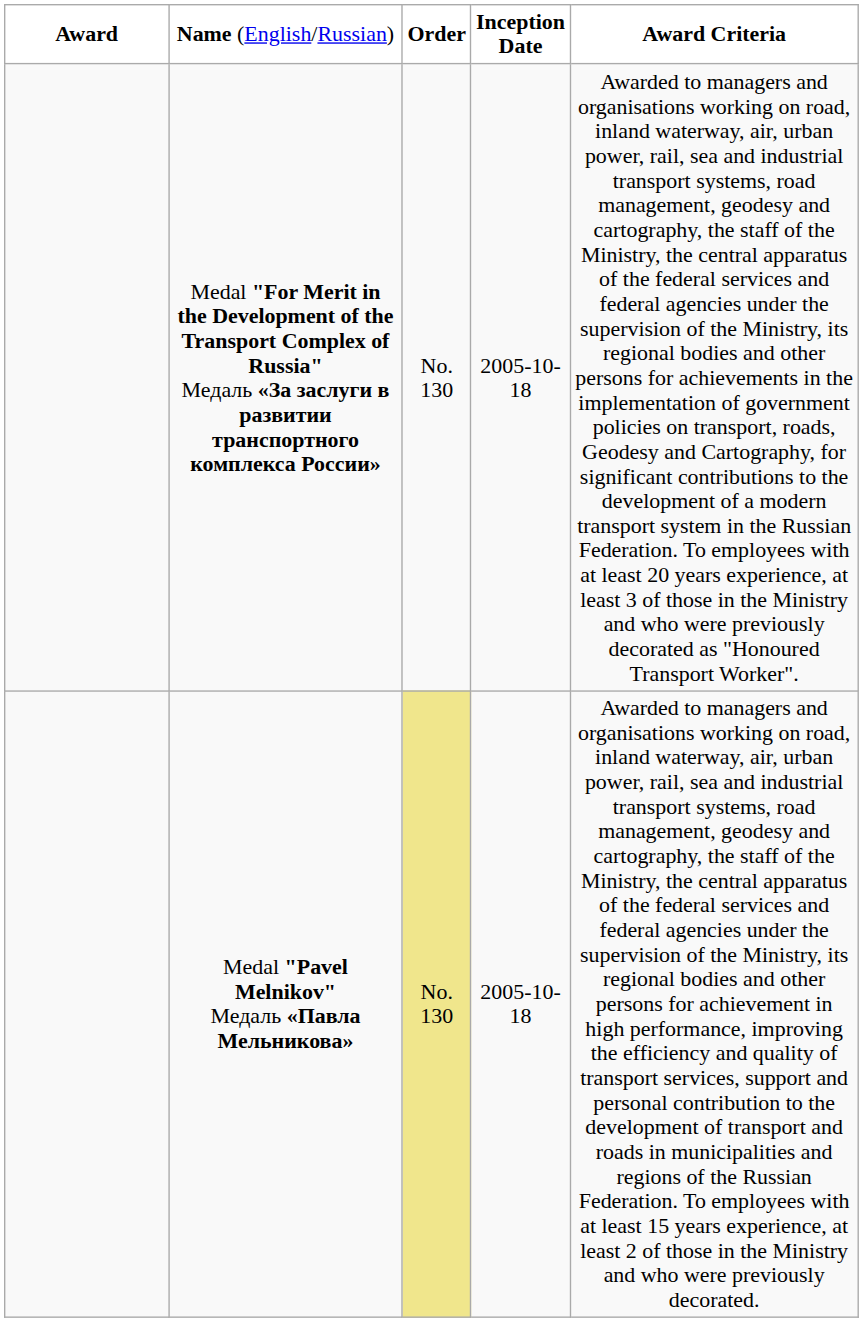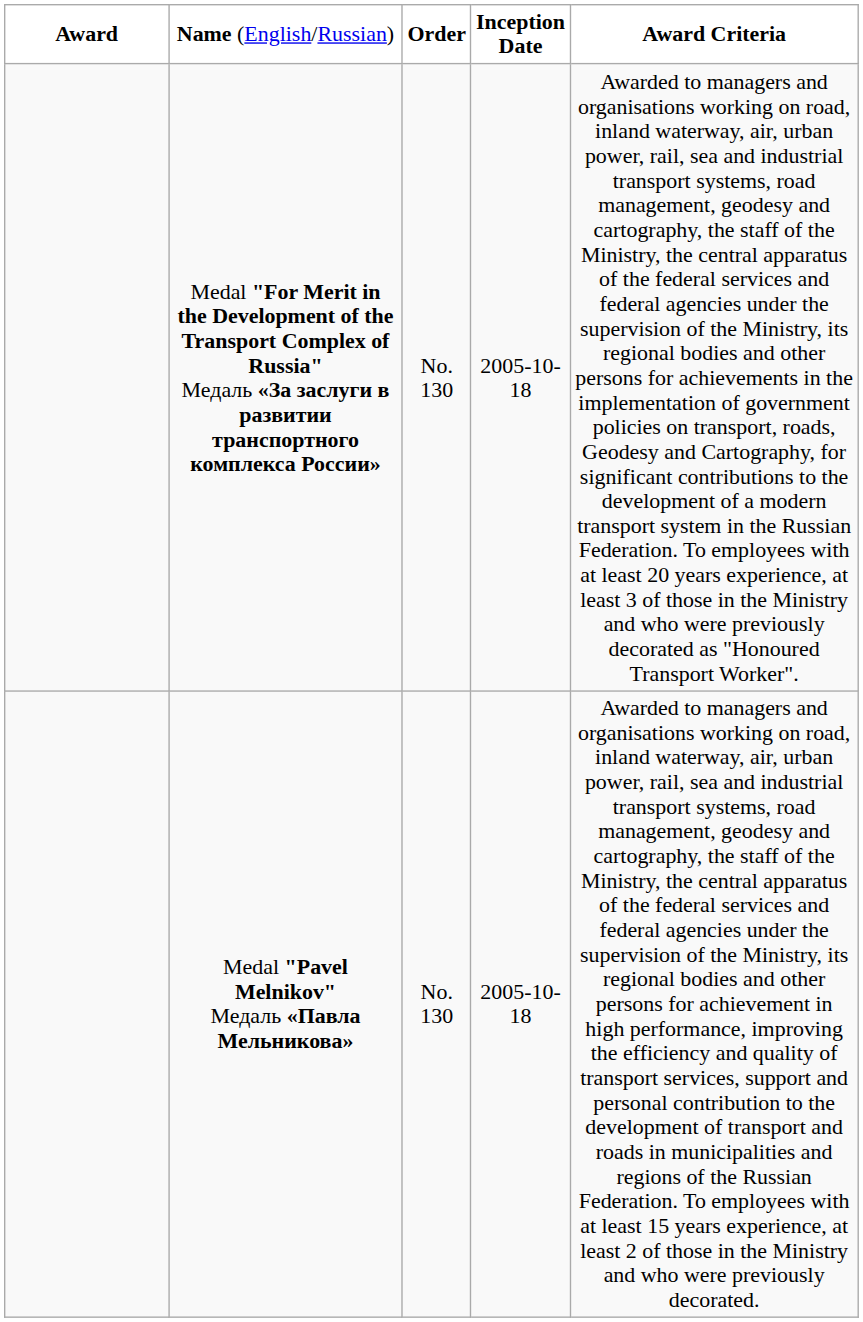(437, 1003) khaki background -> (437, 1003) no background
